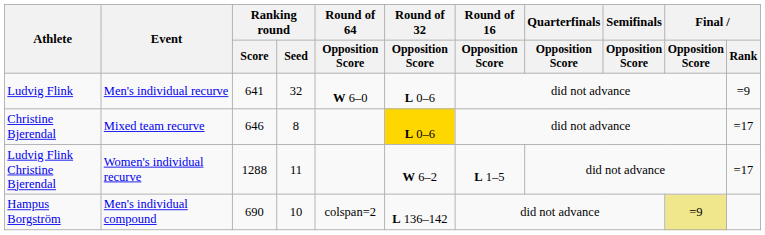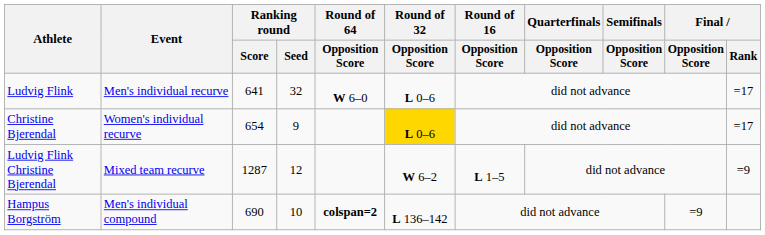(743, 91) =9 -> (743, 91) =17
(154, 126) Mixed team recurve -> (154, 126) Women's individual recurve
(254, 126) 646 -> (254, 126) 654
(296, 126) 8 -> (296, 126) 9
(154, 169) Women's individual recurve -> (154, 169) Mixed team recurve
(254, 169) 1288 -> (254, 169) 1287
(296, 169) 11 -> (296, 169) 12
(743, 169) =17 -> (743, 169) =9
(350, 212) normal -> (350, 212) bold
(696, 212) khaki background -> (696, 212) no background
